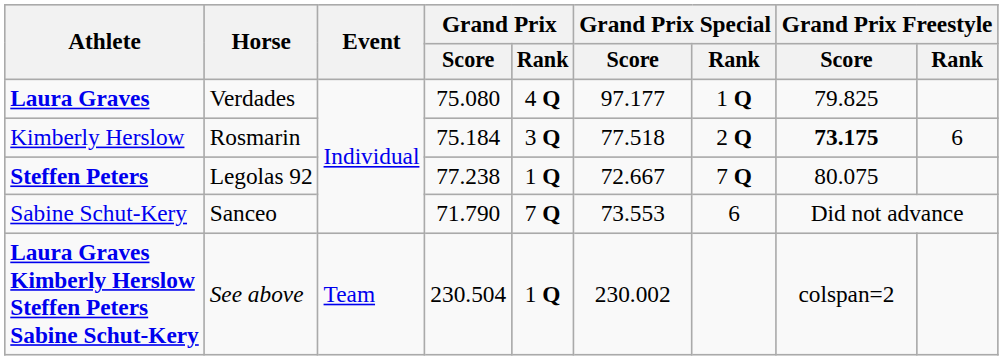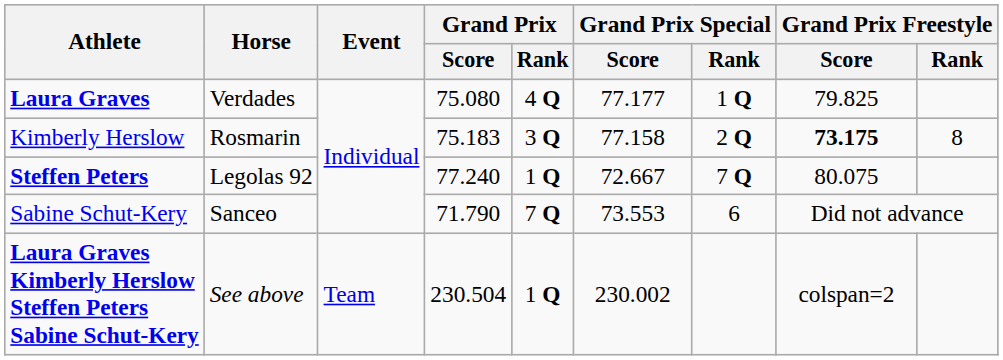(633, 99) 97.177 -> (633, 99) 77.177
(468, 137) 75.184 -> (468, 137) 75.183
(633, 137) 77.518 -> (633, 137) 77.158
(957, 137) 6 -> (957, 137) 8
(468, 175) 77.238 -> (468, 175) 77.240
